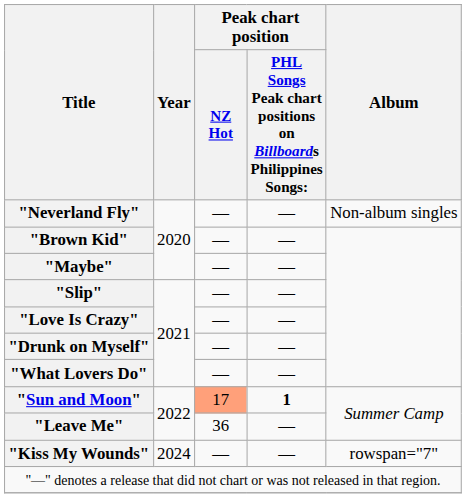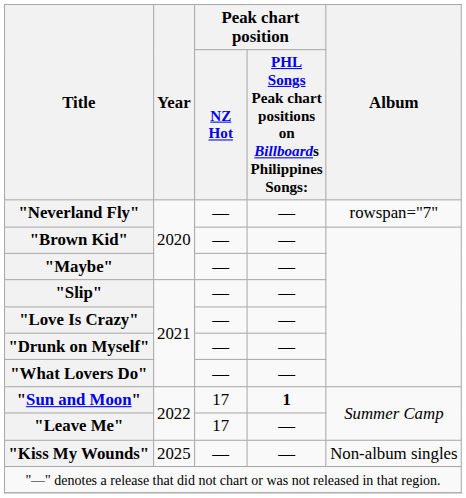(394, 213) Non-album singles -> (394, 213) rowspan="7"
(221, 399) lightsalmon background -> (221, 399) no background
(221, 426) 36 -> (221, 426) 17
(174, 453) 2024 -> (174, 453) 2025
(394, 453) rowspan="7" -> (394, 453) Non-album singles
